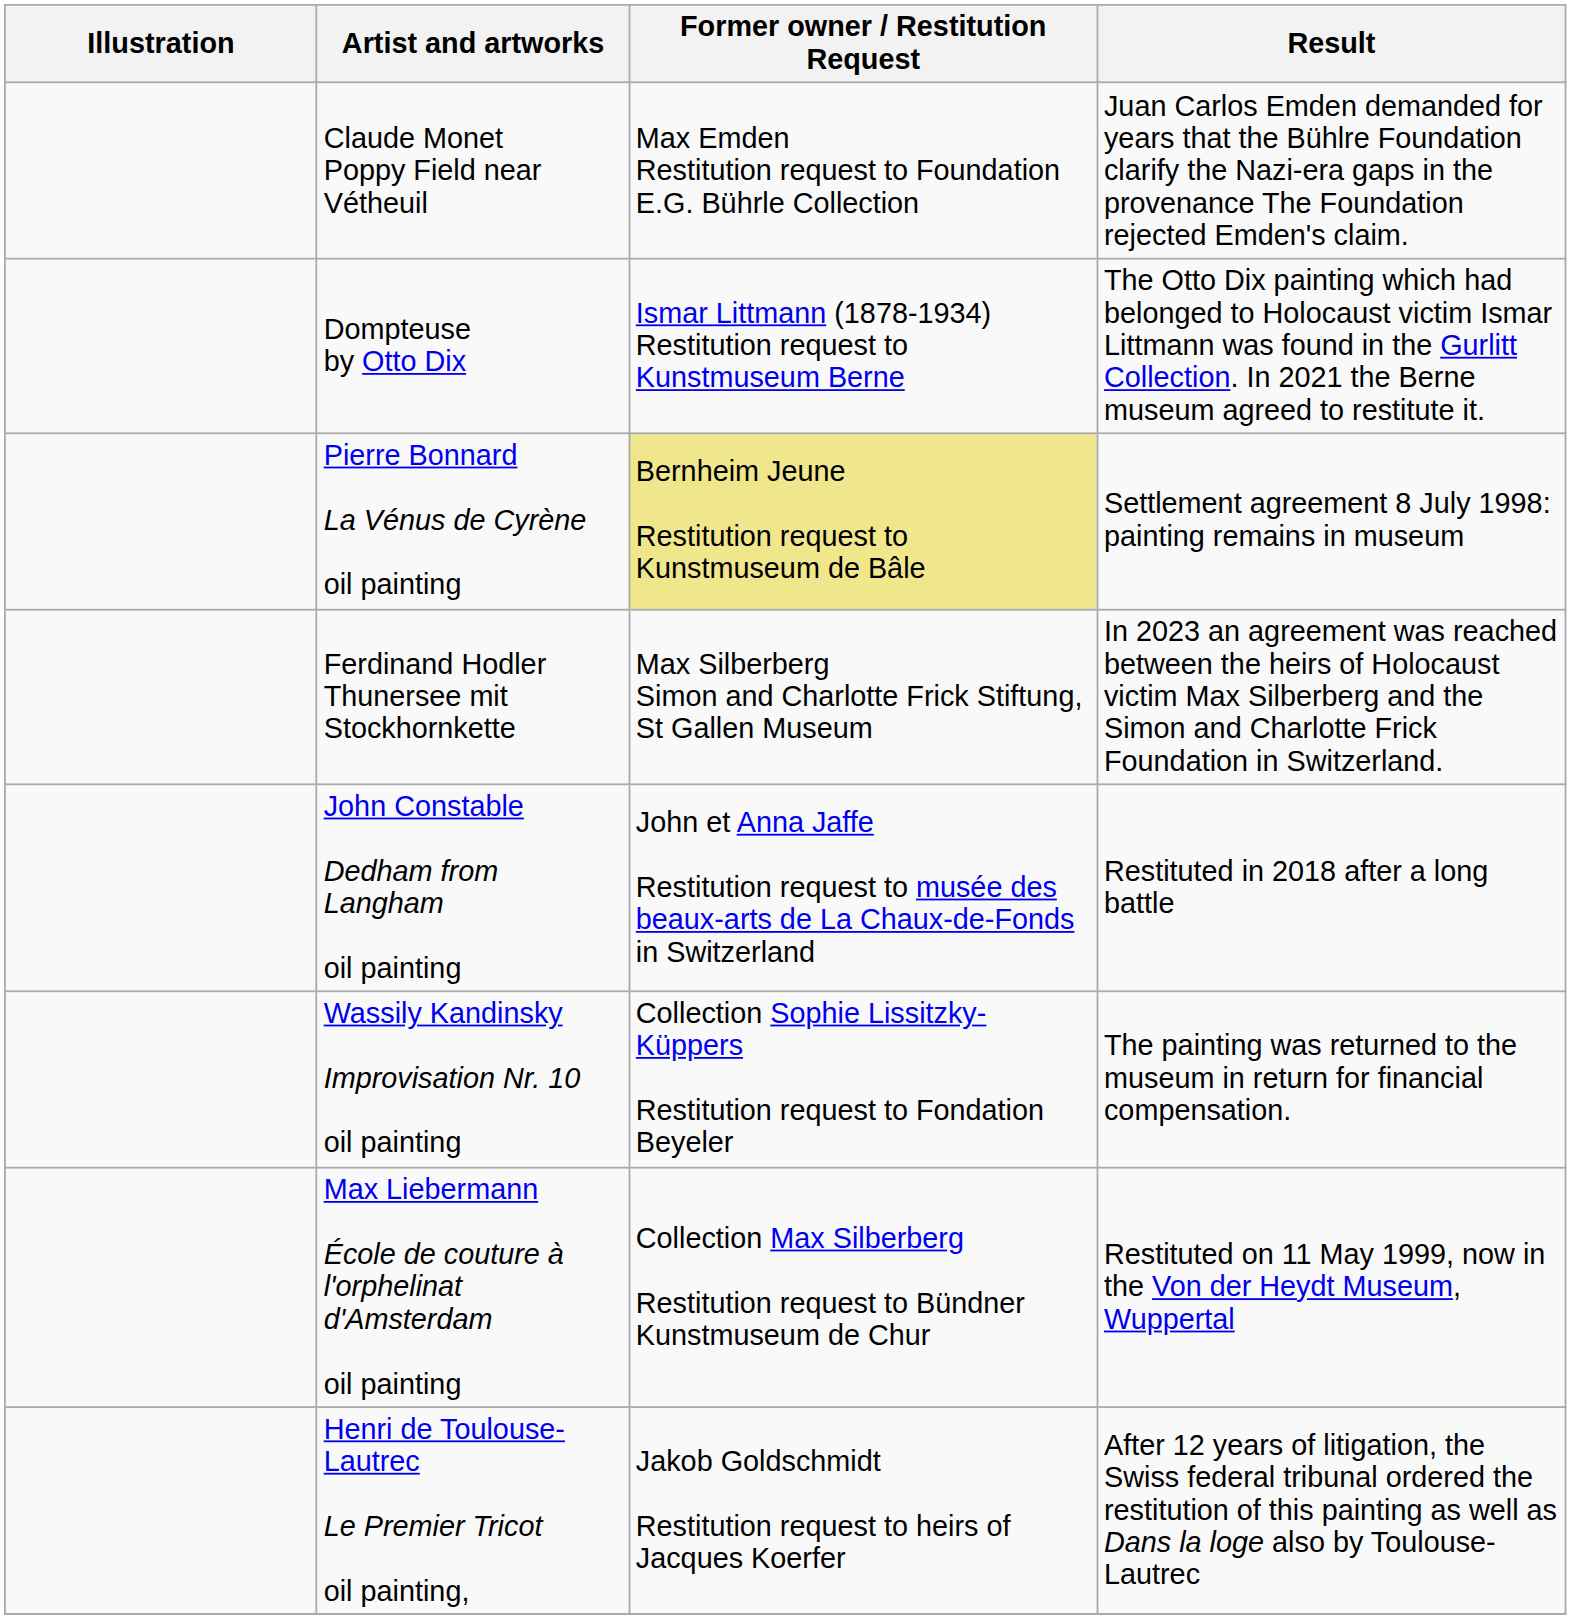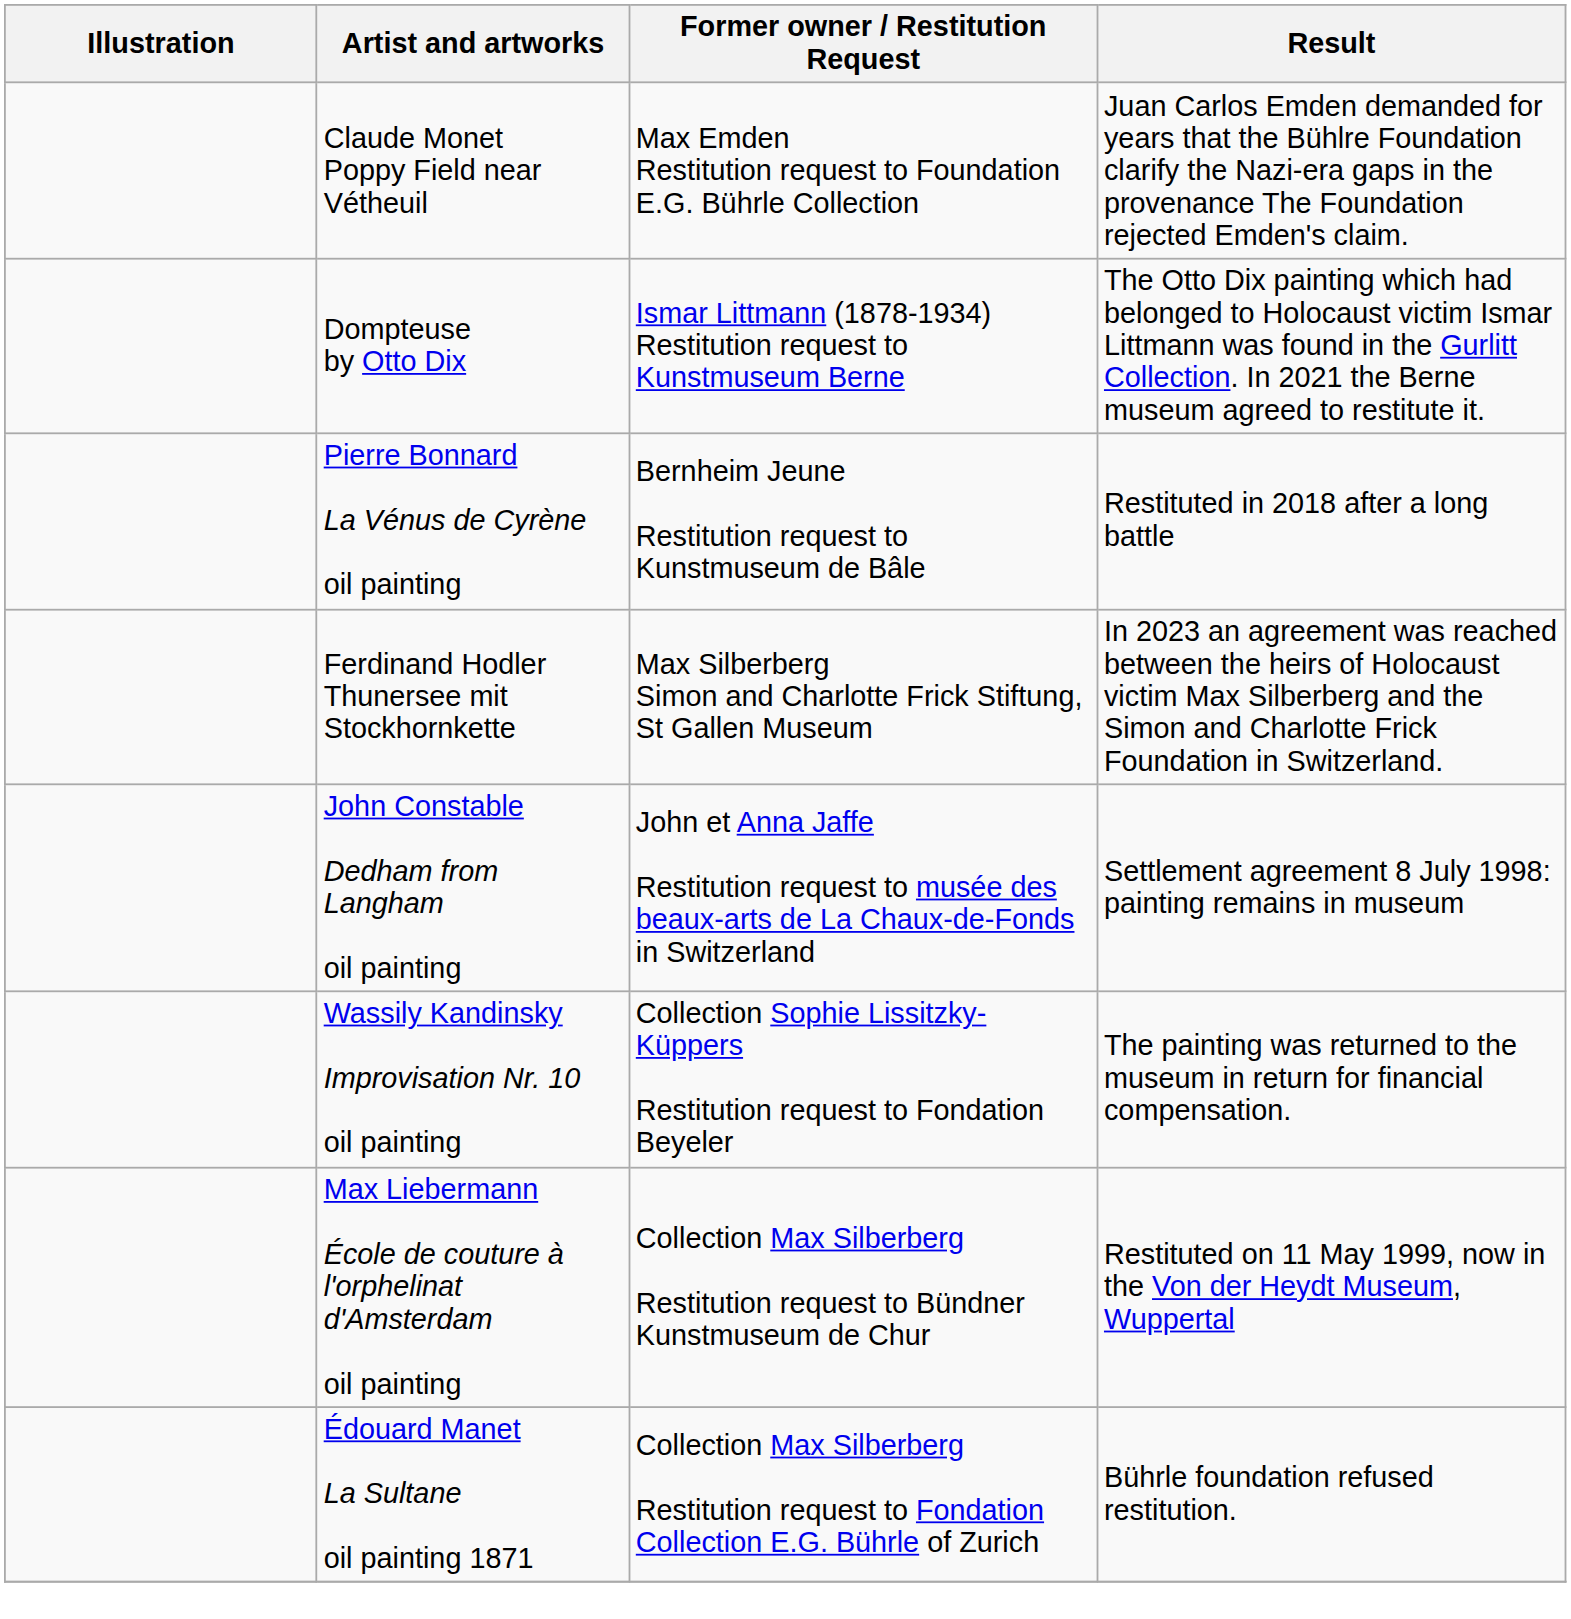(781, 520) khaki background -> (781, 520) no background
(1327, 520) Settlement agreement 8 July 1998: painting remains in museum -> (1296, 520) Restituted in 2018 after a long battle
(1296, 887) Restituted in 2018 after a long battle -> (1327, 887) Settlement agreement 8 July 1998: painting remains in museum
+ row: (429, 1494)
- row: (444, 1510)
